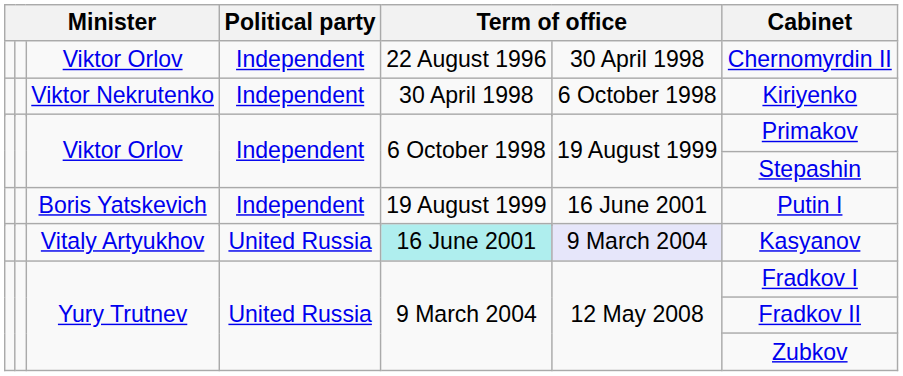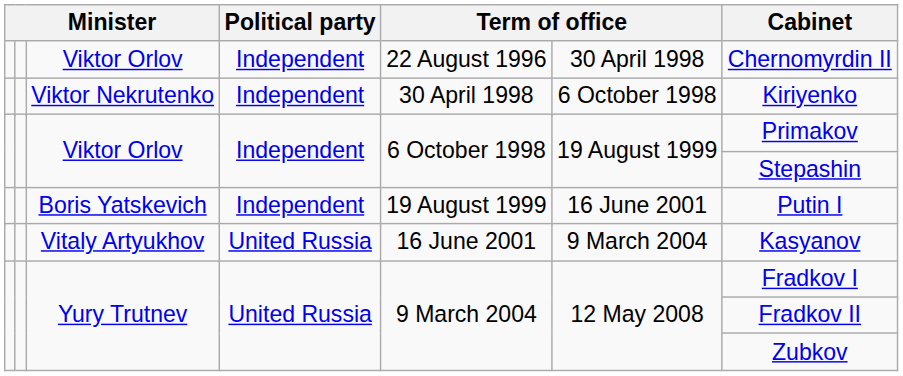(466, 242) paleturquoise background -> (466, 242) no background
(637, 242) lavender background -> (637, 242) no background
